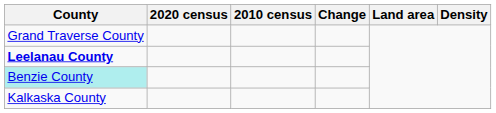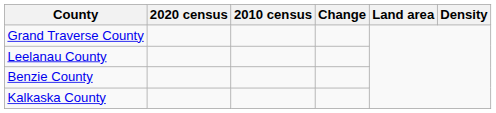(60, 56) bold -> (57, 56) normal
(50, 77) paleturquoise background -> (50, 77) no background
